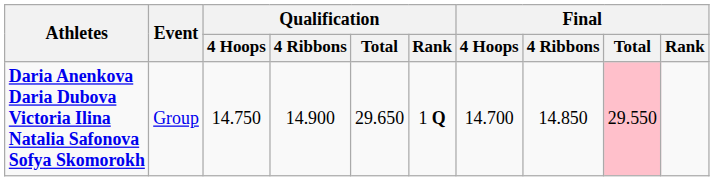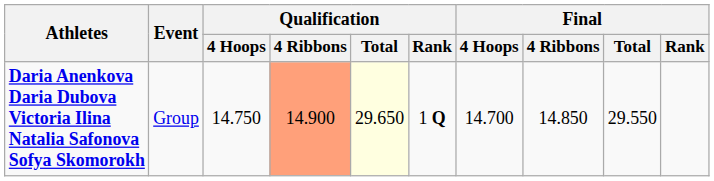(310, 119) no background -> (310, 119) lightsalmon background
(380, 119) no background -> (380, 119) lightyellow background
(632, 119) pink background -> (632, 119) no background
